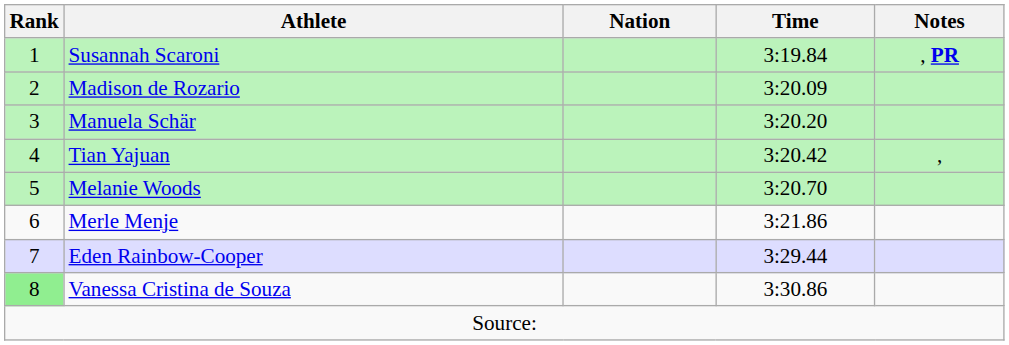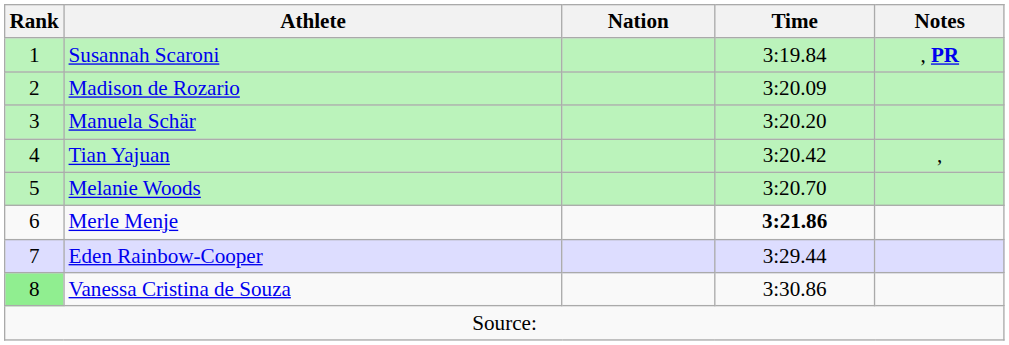(795, 222) normal -> (795, 222) bold
